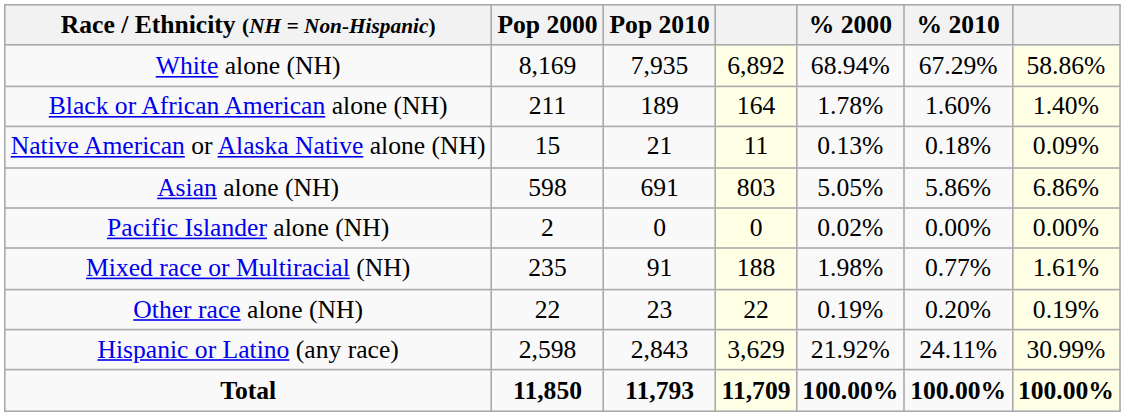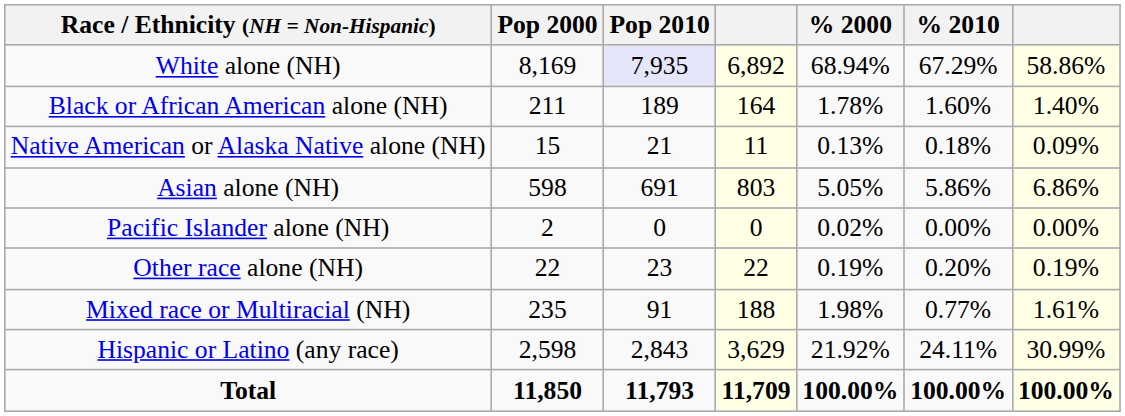(660, 65) no background -> (660, 65) lavender background
rows swapped: (248, 308) <-> (248, 268)
